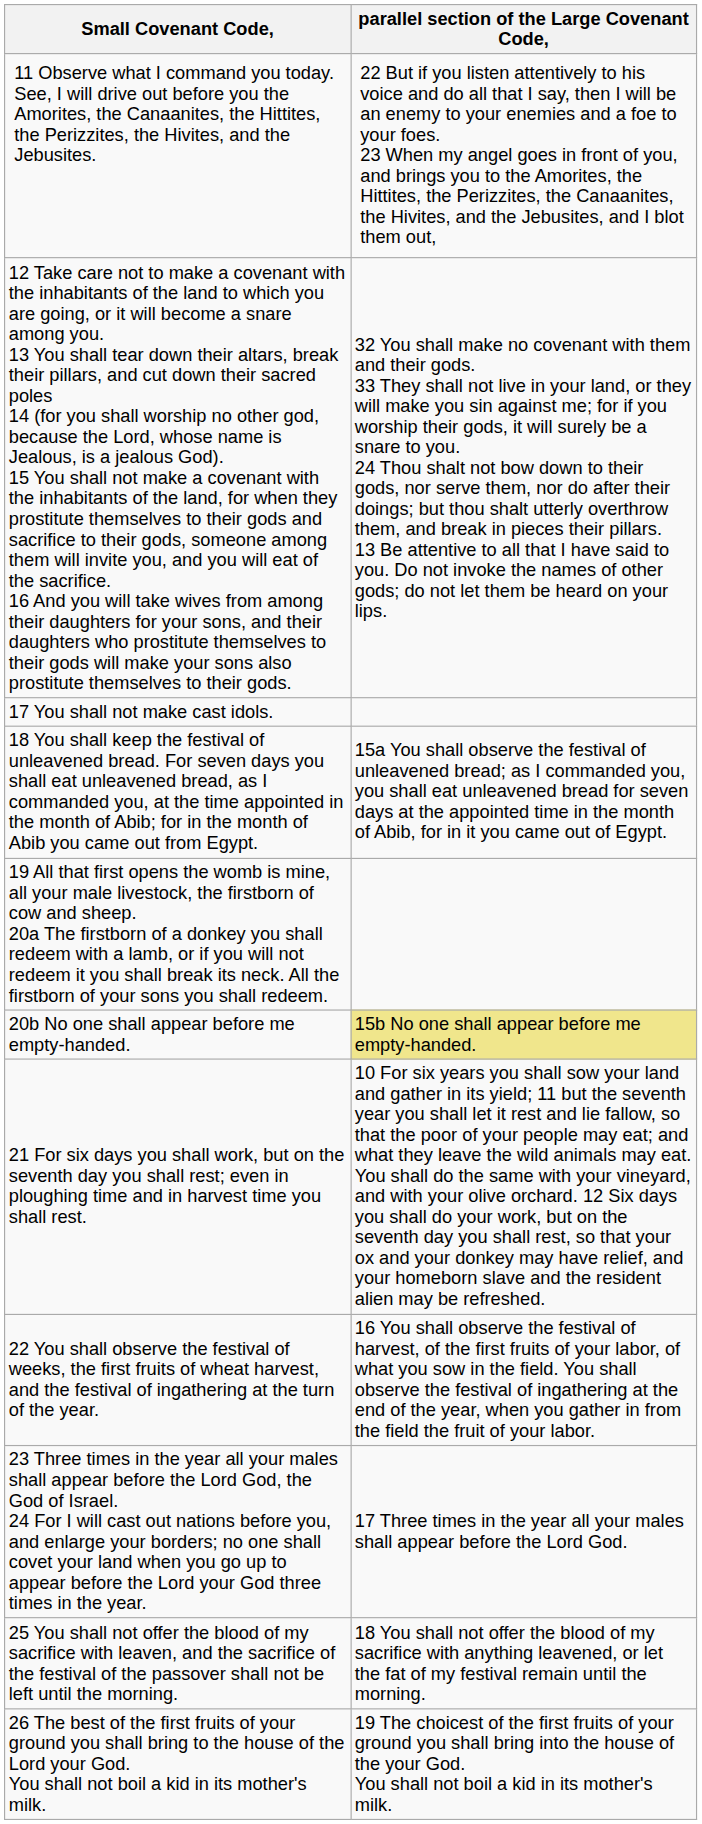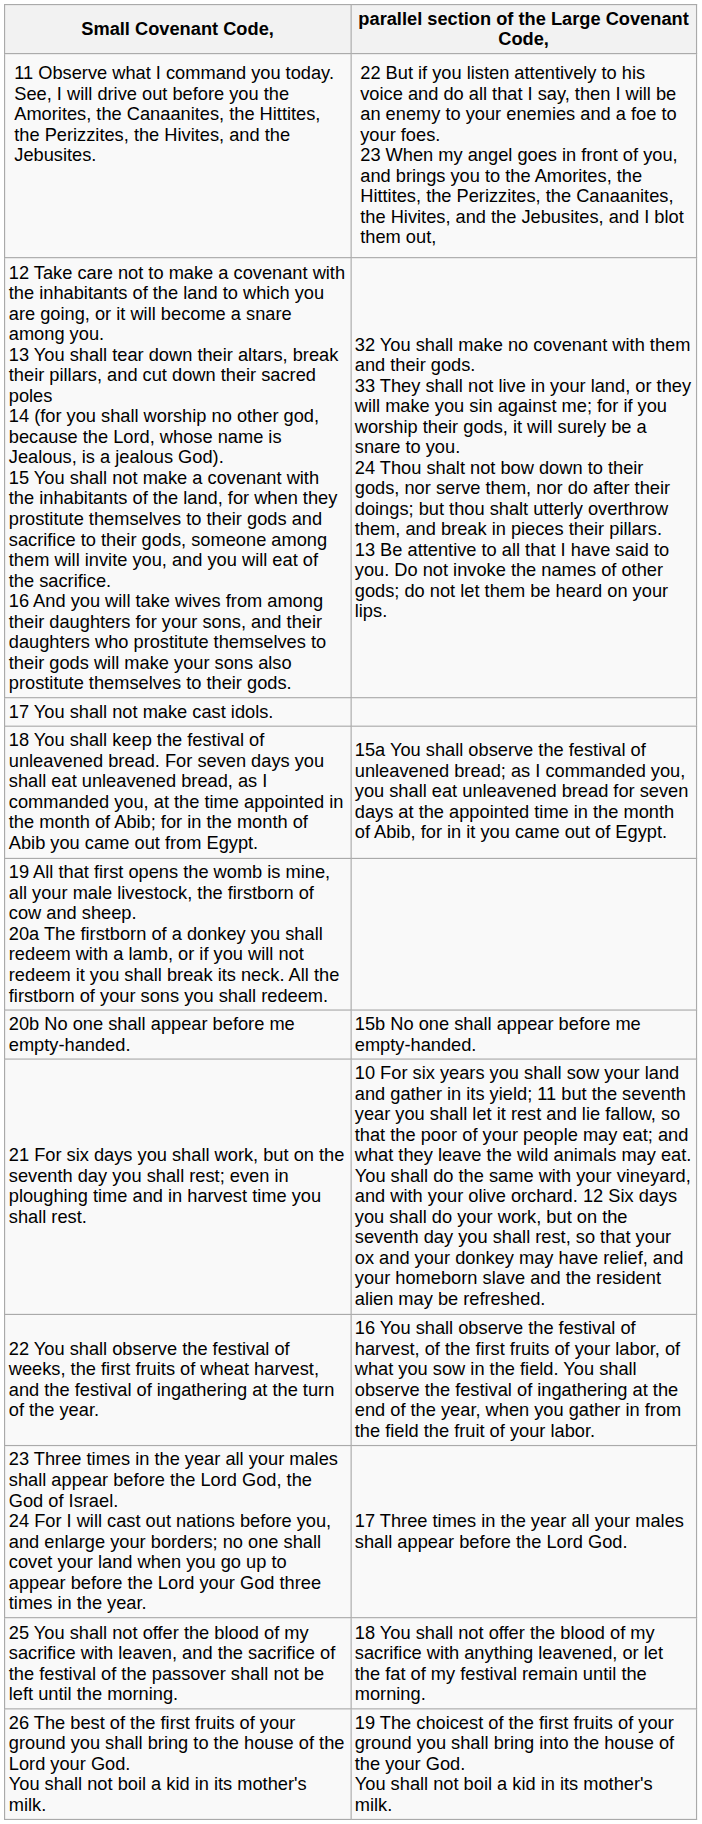(498, 1034) khaki background -> (498, 1034) no background
